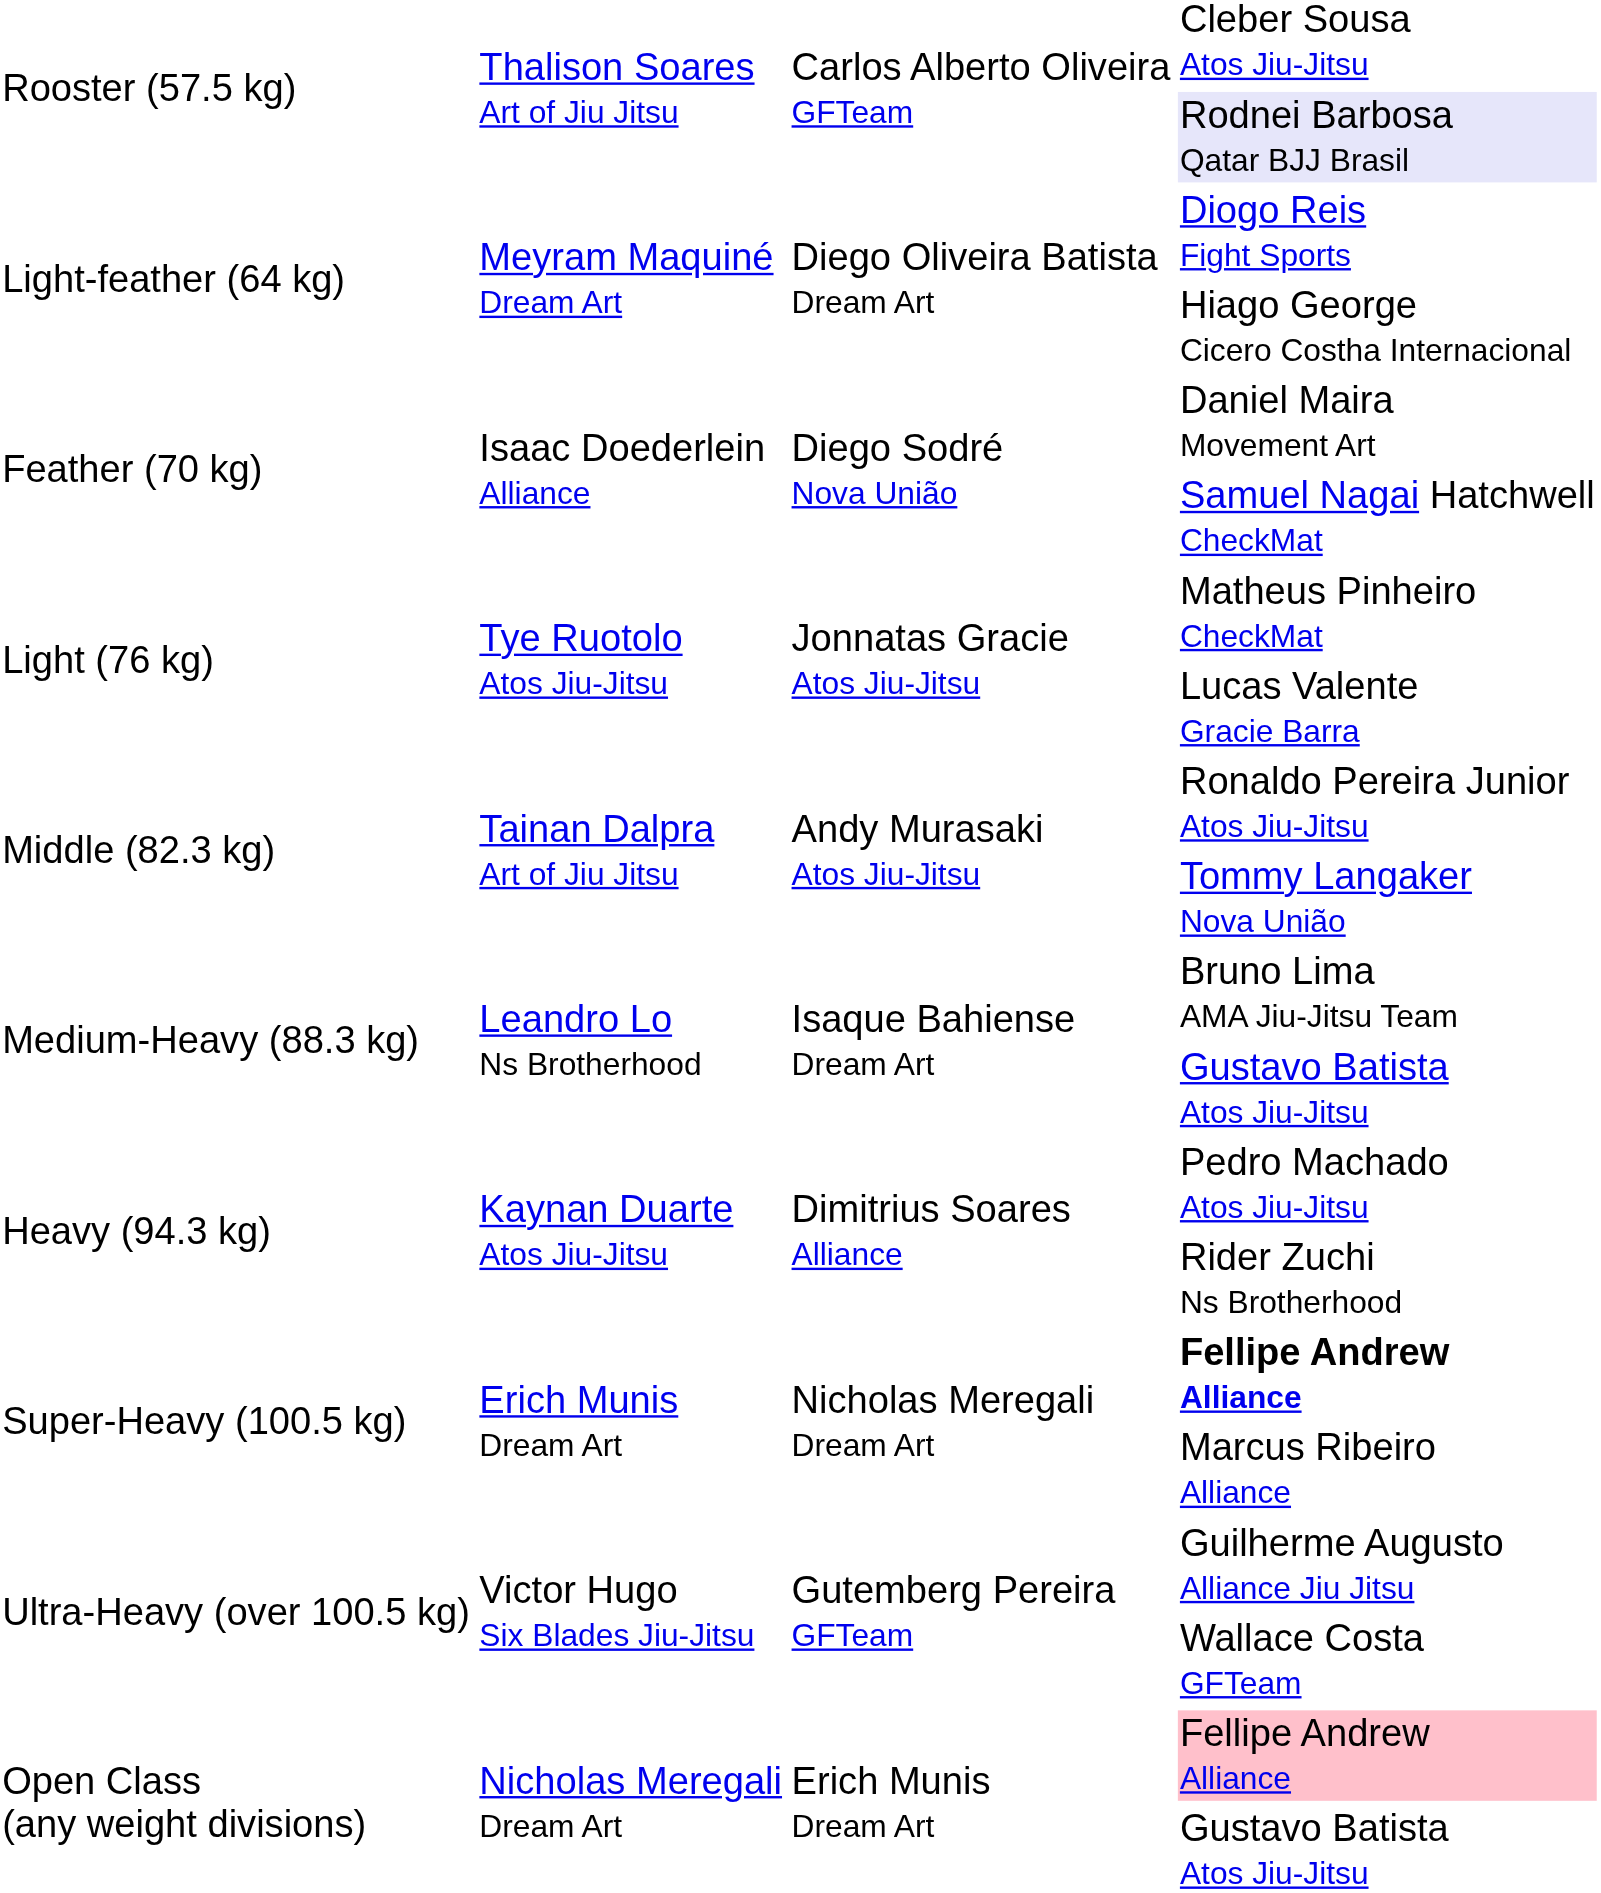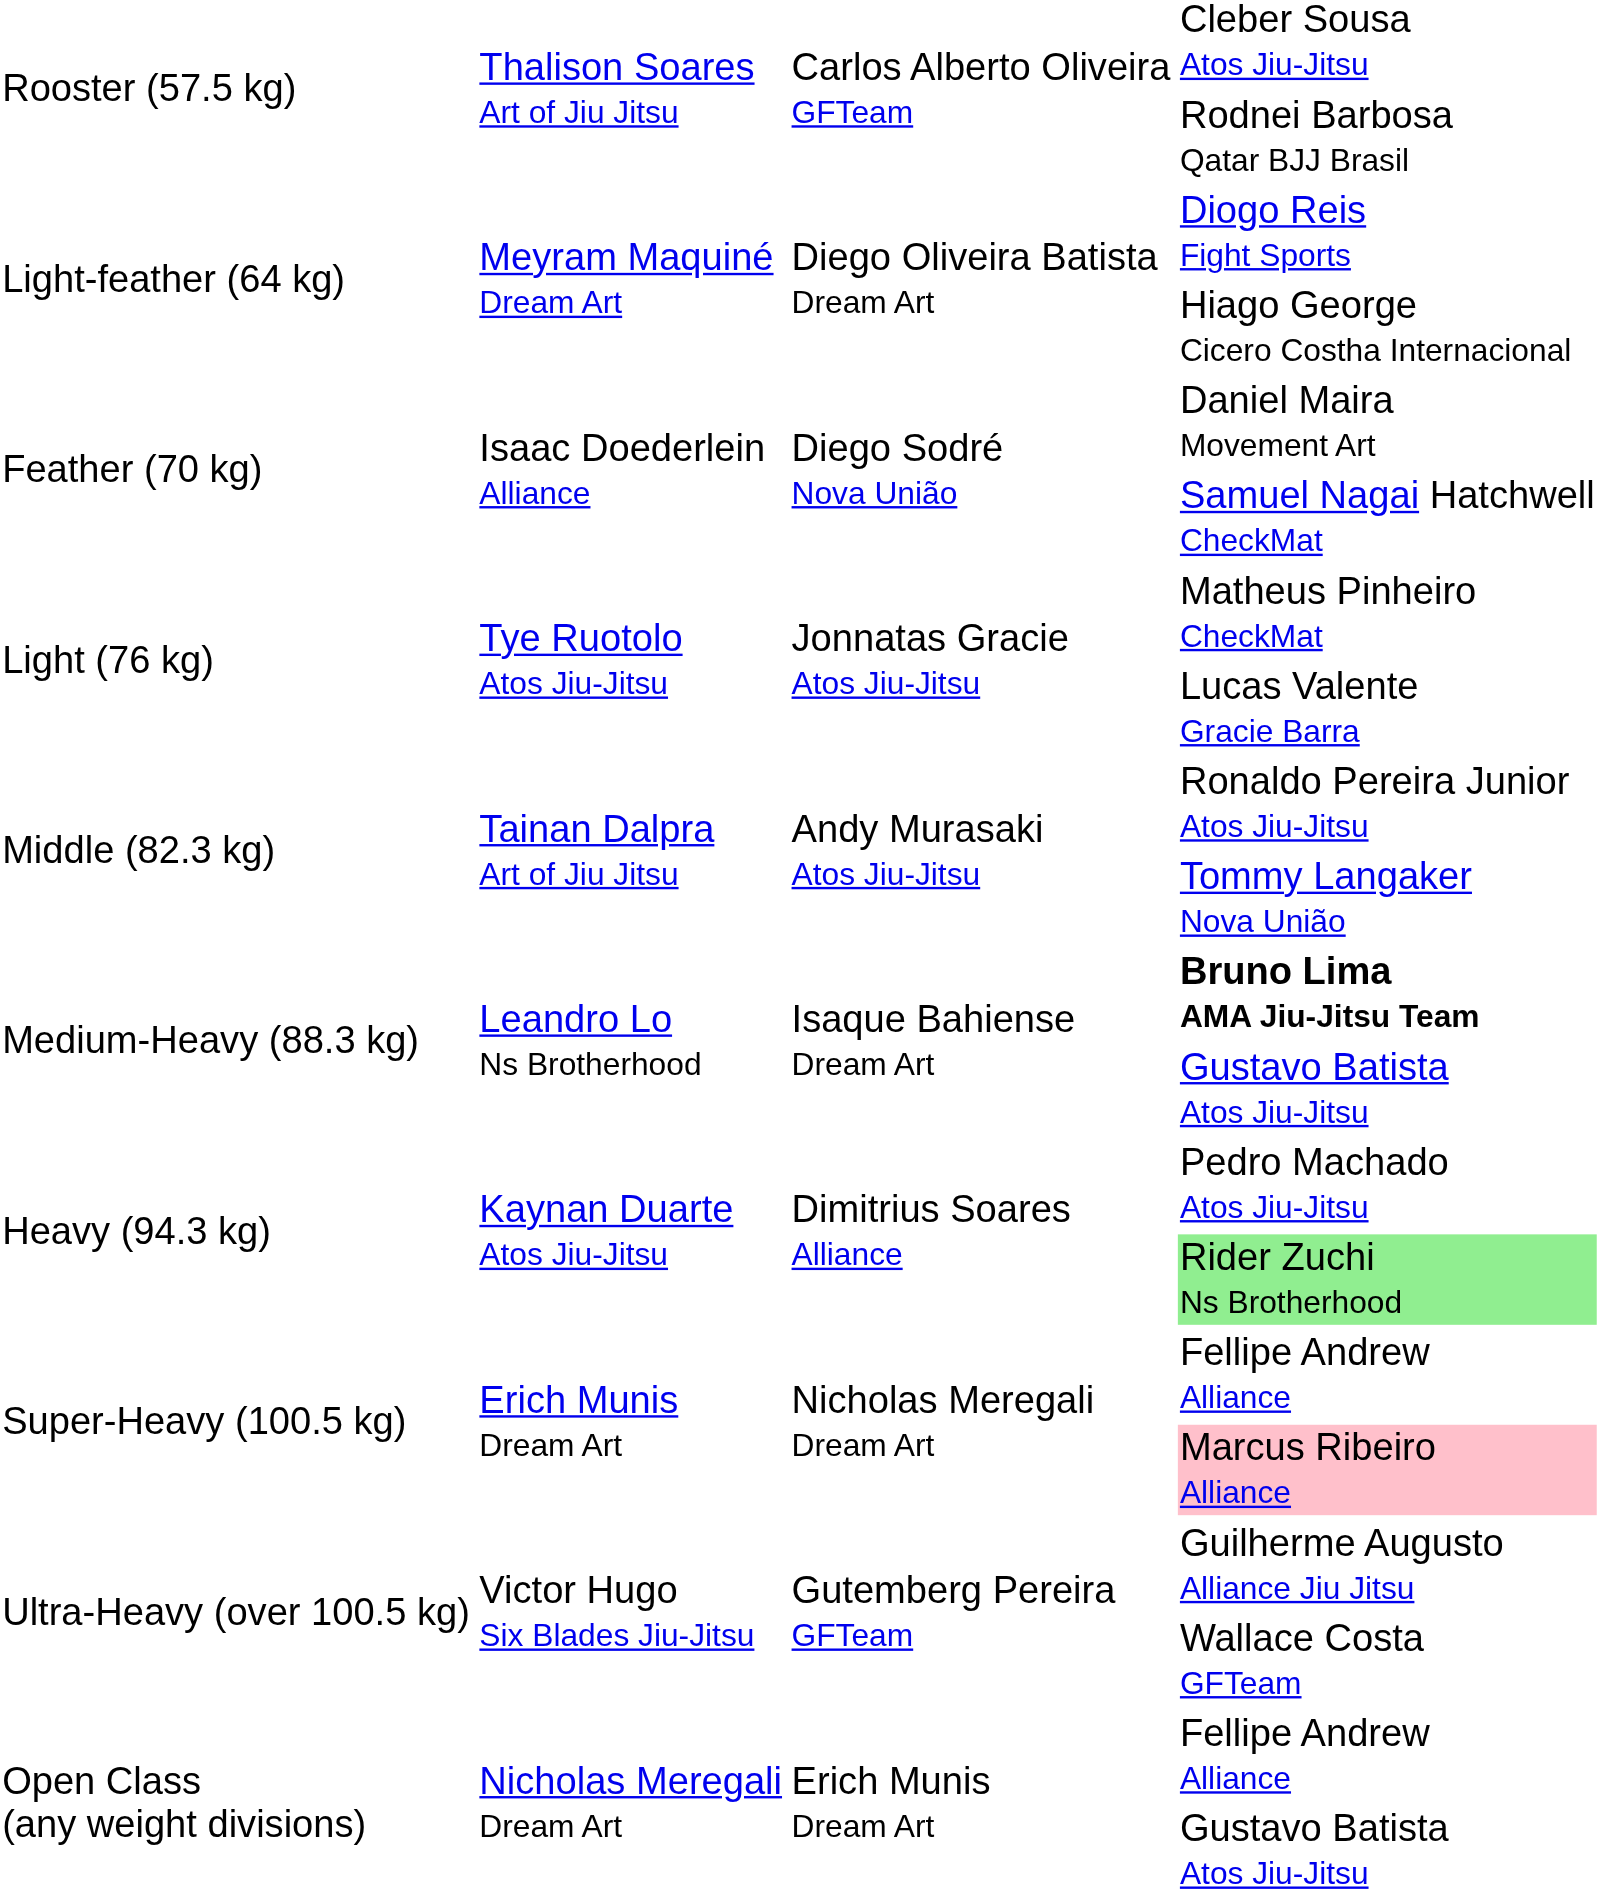(1316, 136) lavender background -> (1316, 136) no background
(1319, 993) normal -> (1330, 993) bold
(1291, 1278) no background -> (1291, 1278) lightgreen background
(1315, 1374) bold -> (1305, 1374) normal
(1308, 1469) no background -> (1308, 1469) pink background
(1305, 1754) pink background -> (1305, 1754) no background
